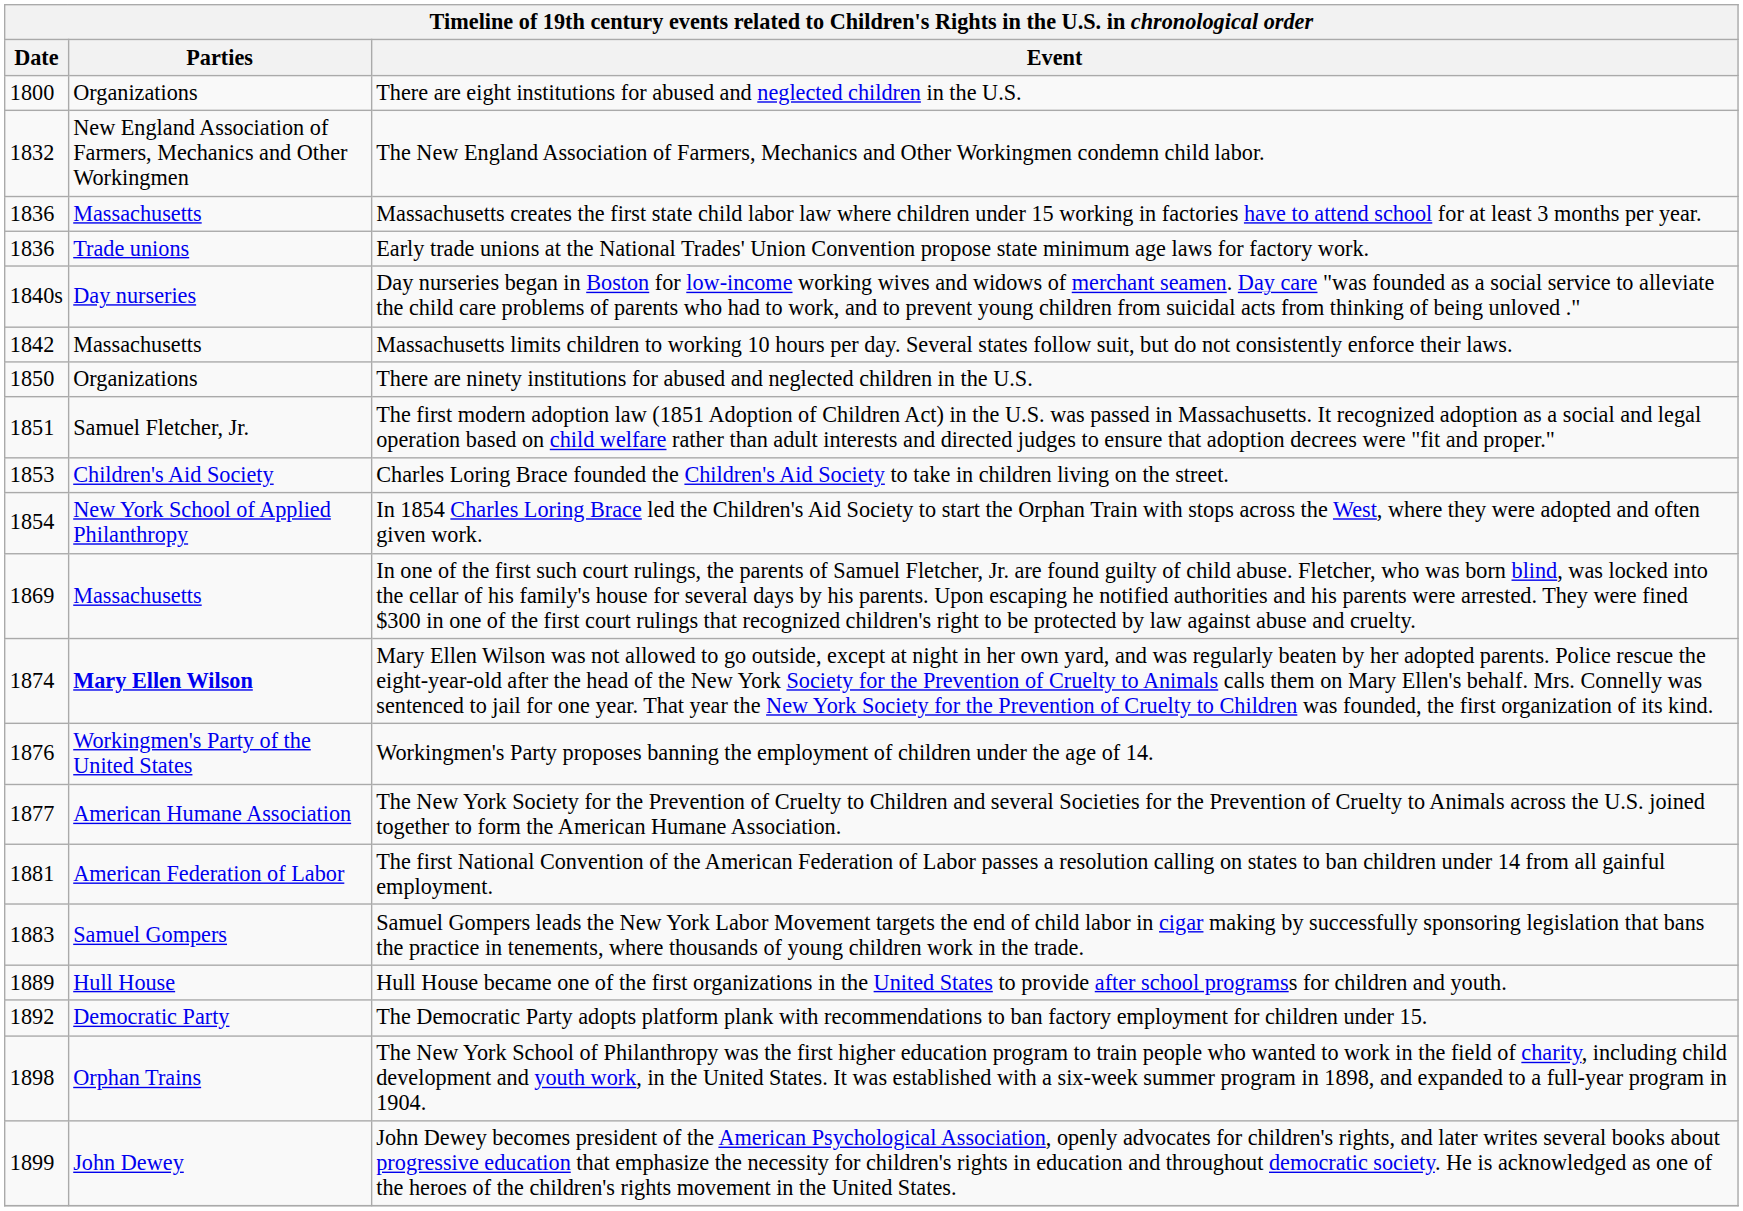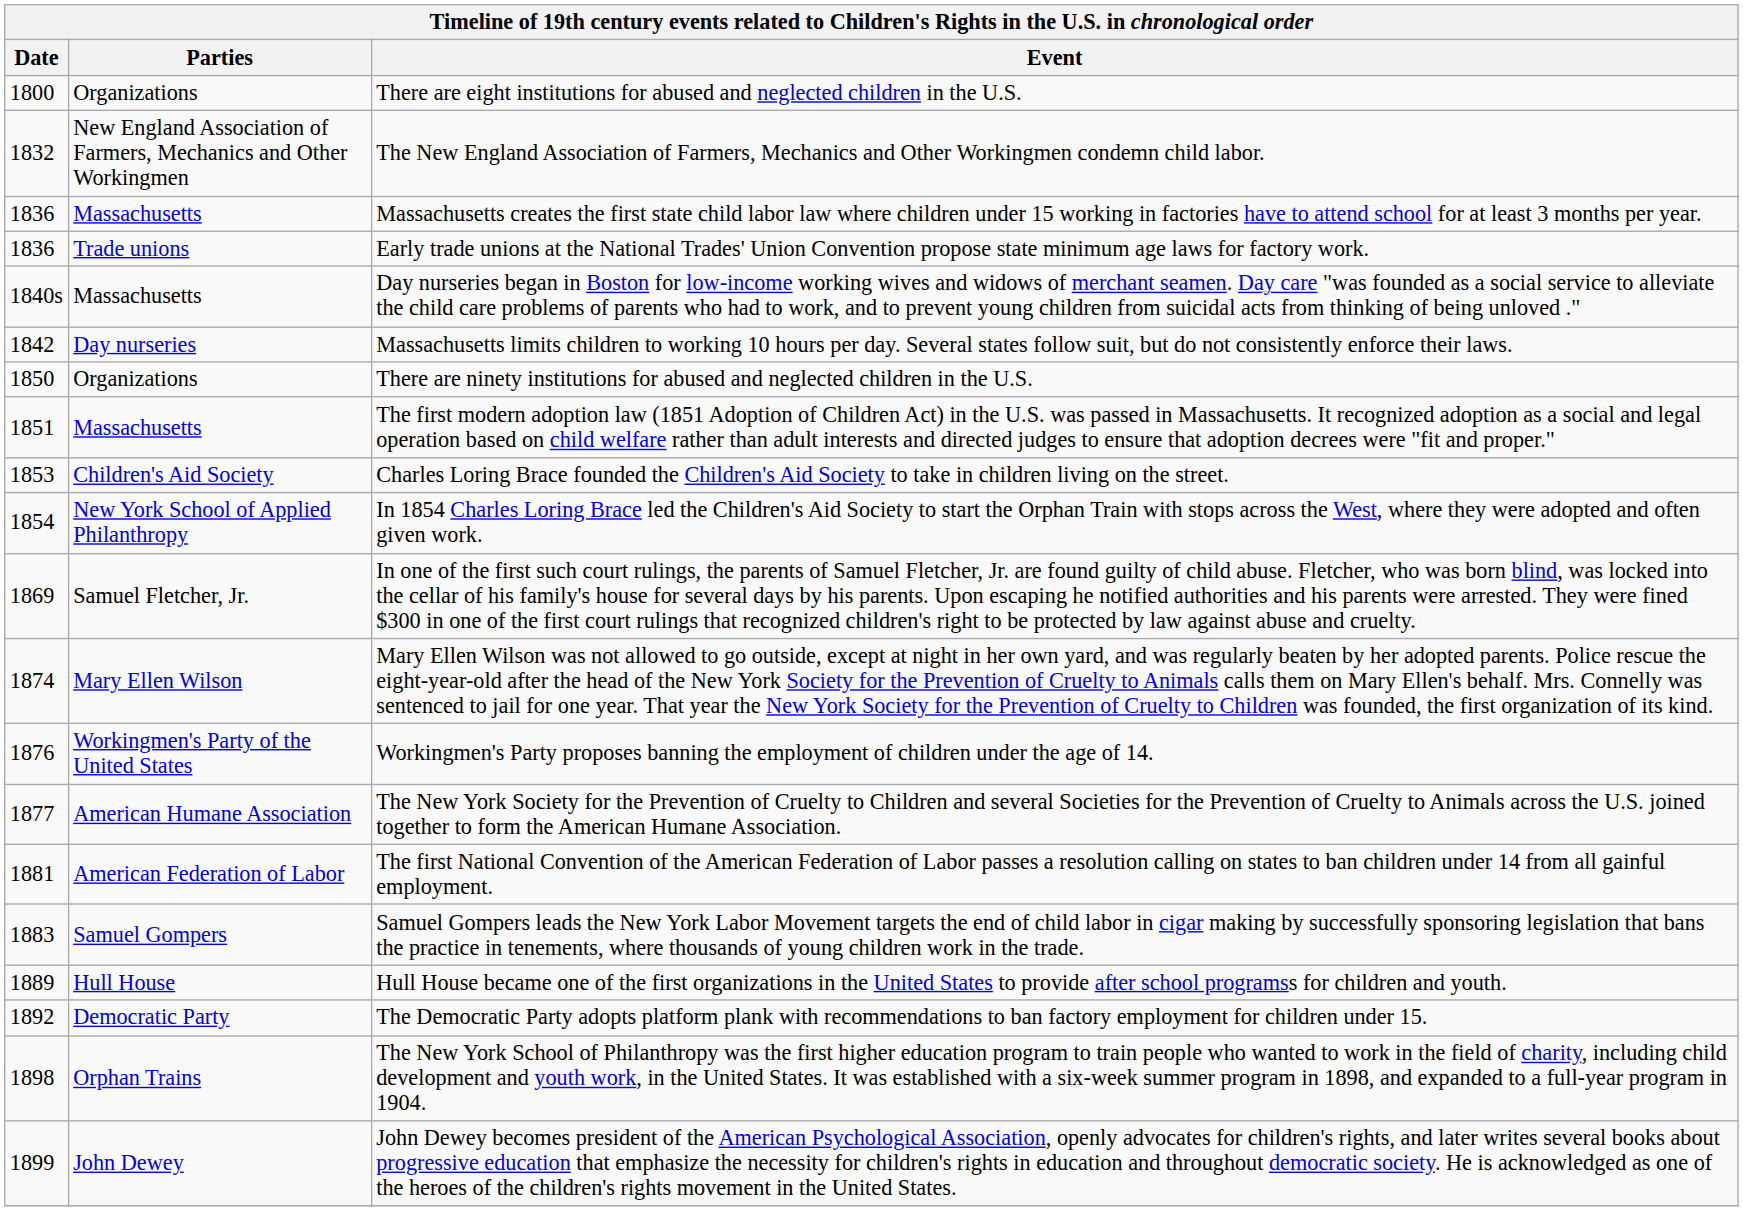(135, 296) Day nurseries -> (137, 296) Massachusetts
(137, 344) Massachusetts -> (135, 344) Day nurseries
(161, 427) Samuel Fletcher, Jr. -> (137, 427) Massachusetts
(137, 595) Massachusetts -> (161, 595) Samuel Fletcher, Jr.
(163, 680) bold -> (158, 680) normal
